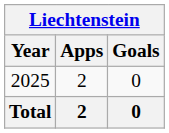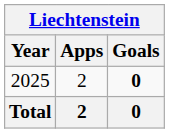(136, 81) normal -> (136, 81) bold
